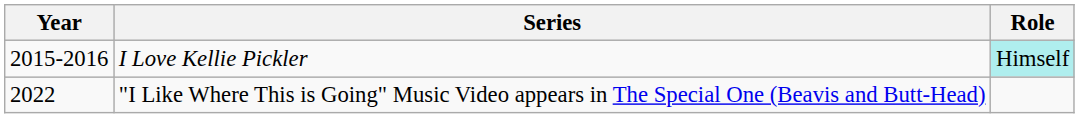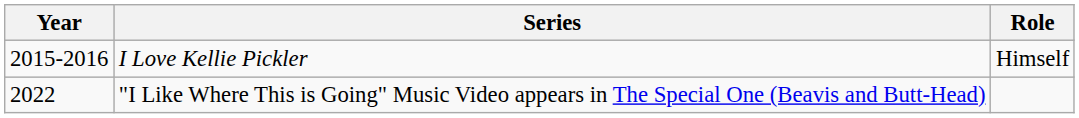(1033, 58) paleturquoise background -> (1033, 58) no background
